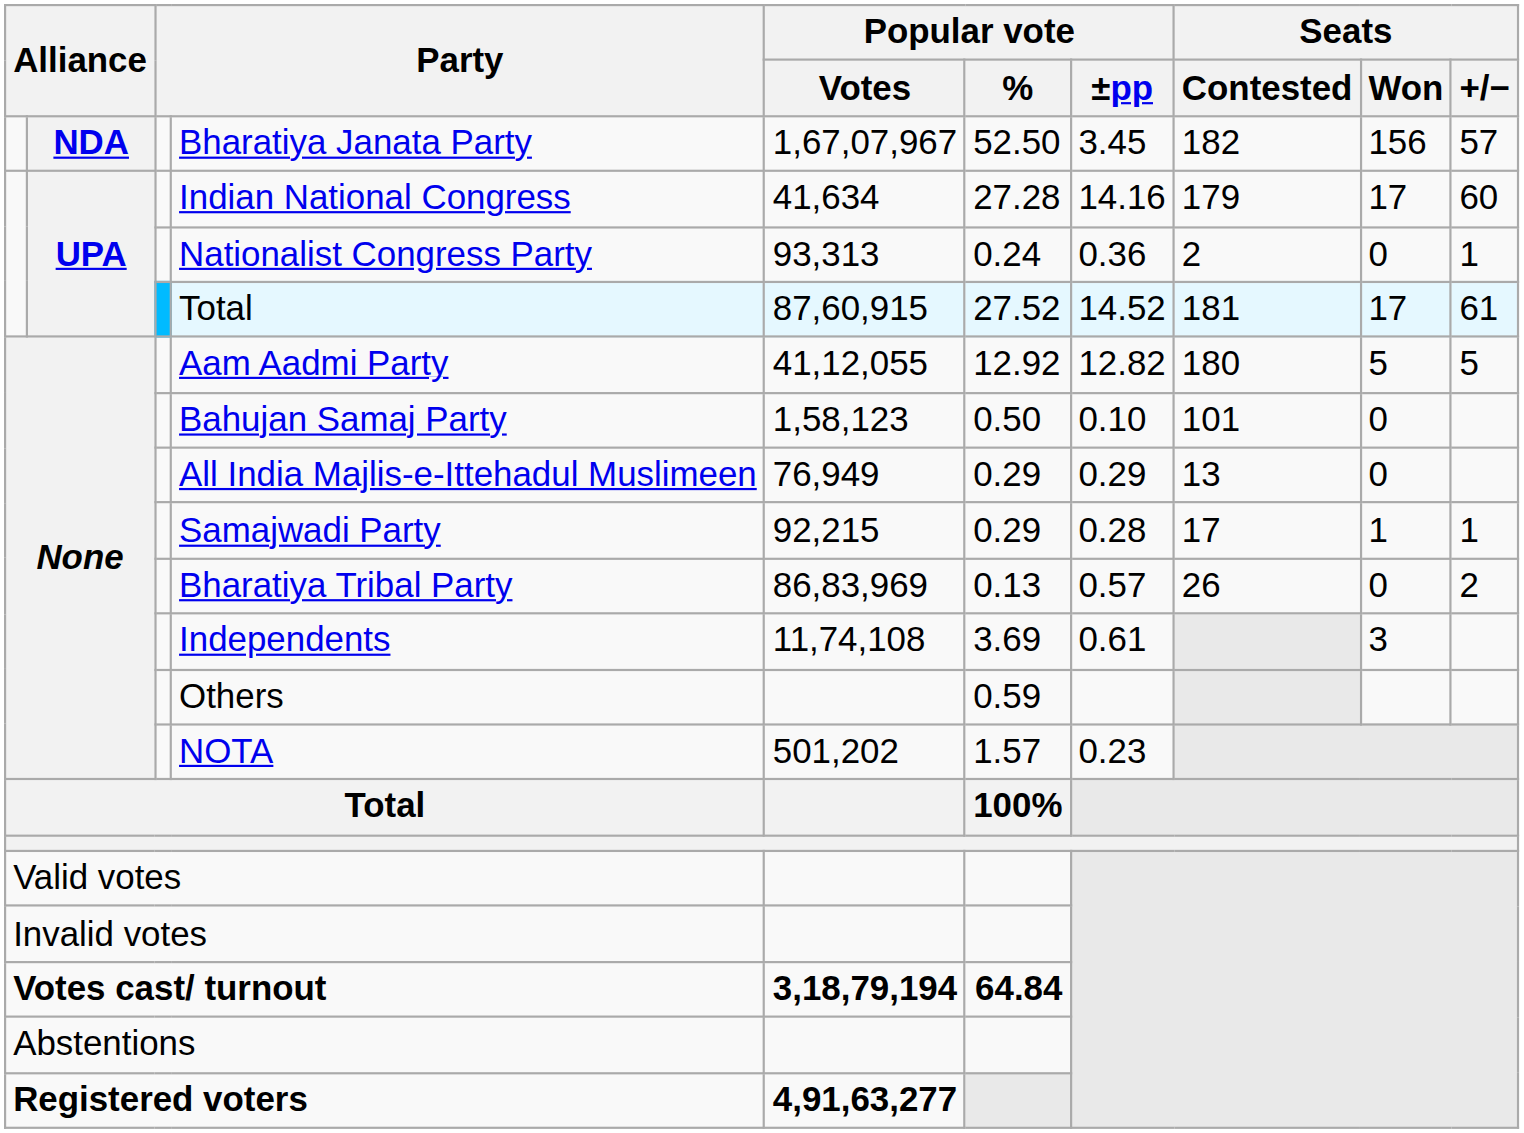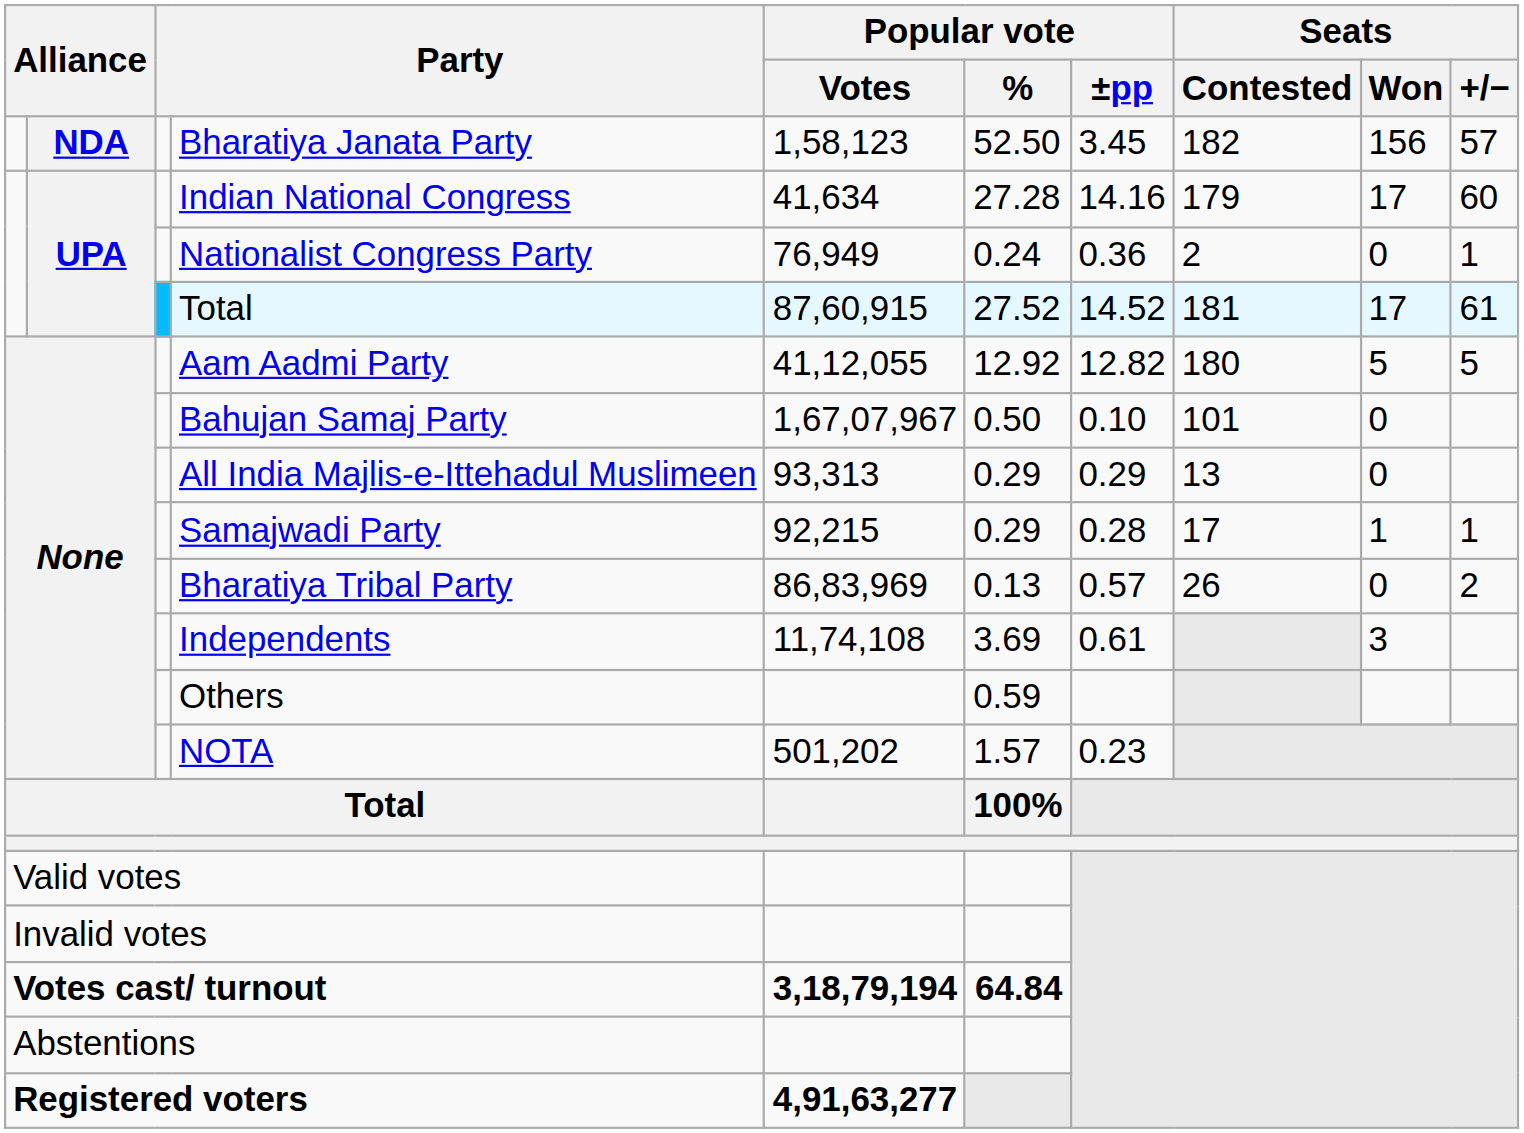(865, 142) 1,67,07,967 -> (841, 142) 1,58,123
(826, 253) 93,313 -> (826, 253) 76,949
(841, 419) 1,58,123 -> (865, 419) 1,67,07,967
(826, 474) 76,949 -> (826, 474) 93,313
